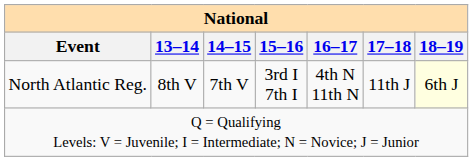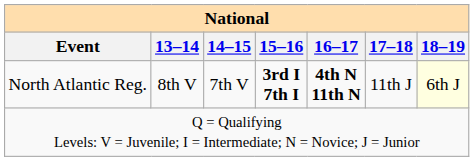(281, 84) normal -> (281, 84) bold
(335, 84) normal -> (336, 84) bold
